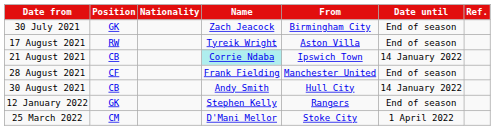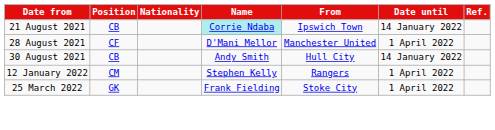- row: (47, 27)
- row: (47, 42)
(242, 72) Frank Fielding -> (242, 42) D'Mani Mellor
(421, 72) End of season -> (421, 42) 1 April 2022
(114, 102) GK -> (114, 72) CM
(421, 102) End of season -> (421, 72) 1 April 2022
(114, 118) CM -> (114, 87) GK
(242, 118) D'Mani Mellor -> (242, 87) Frank Fielding
